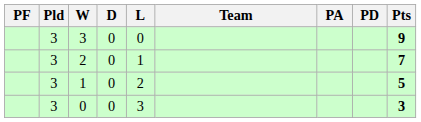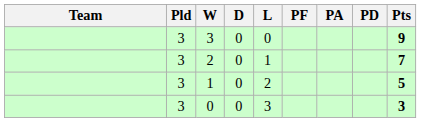columns swapped: (236, 15) <-> (22, 15)
